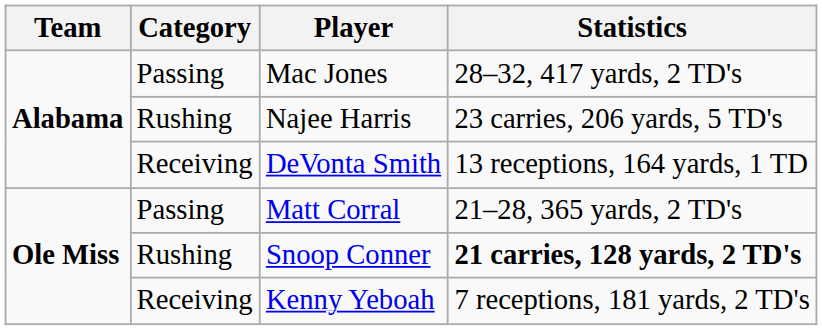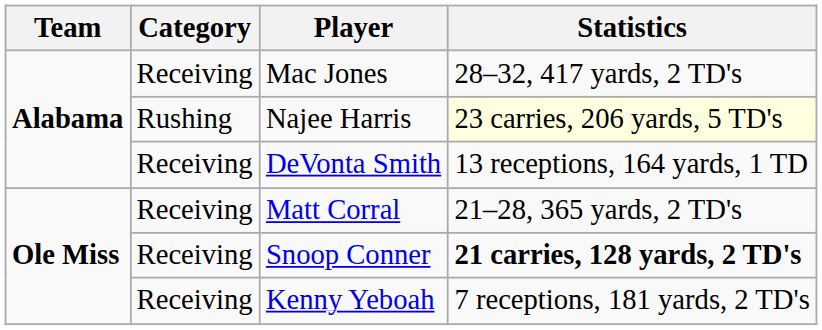(180, 73) Passing -> (195, 73) Receiving
(619, 118) no background -> (619, 118) lightyellow background
(180, 209) Passing -> (195, 209) Receiving
(184, 254) Rushing -> (195, 254) Receiving
